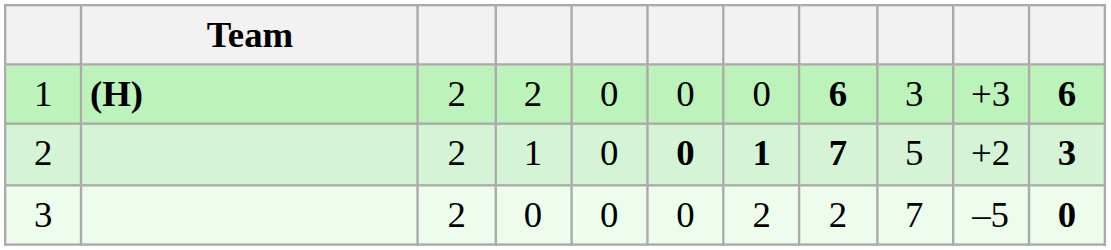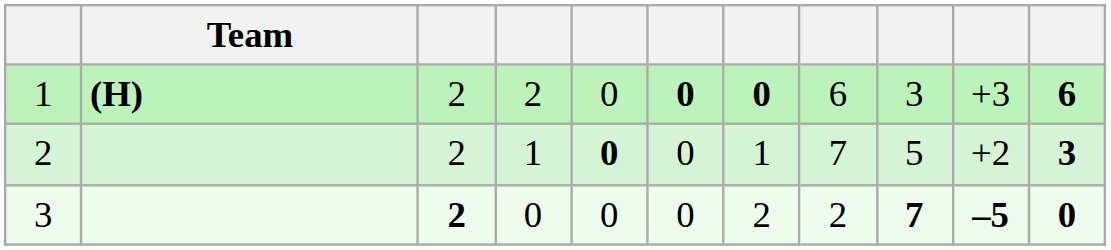(685, 93) normal -> (685, 93) bold
(762, 93) normal -> (762, 93) bold
(838, 93) bold -> (838, 93) normal
(609, 153) normal -> (609, 153) bold
(685, 153) bold -> (685, 153) normal
(762, 153) bold -> (762, 153) normal
(838, 153) bold -> (838, 153) normal
(457, 212) normal -> (457, 212) bold
(914, 212) normal -> (914, 212) bold
(991, 212) normal -> (991, 212) bold
